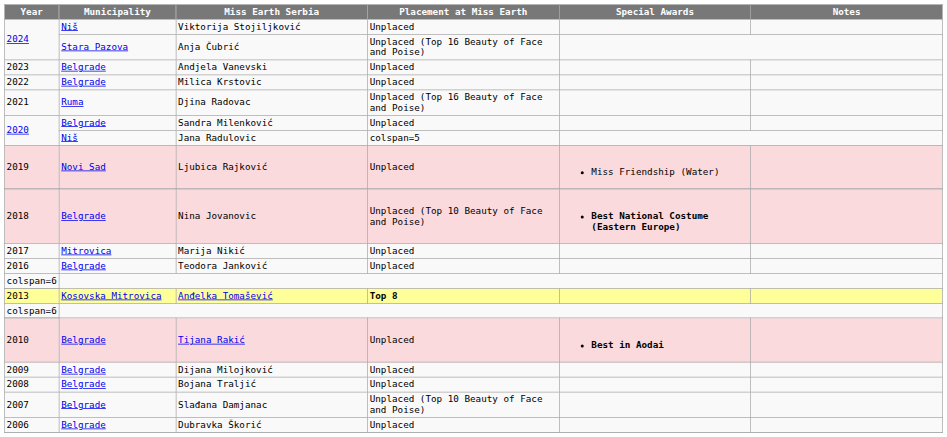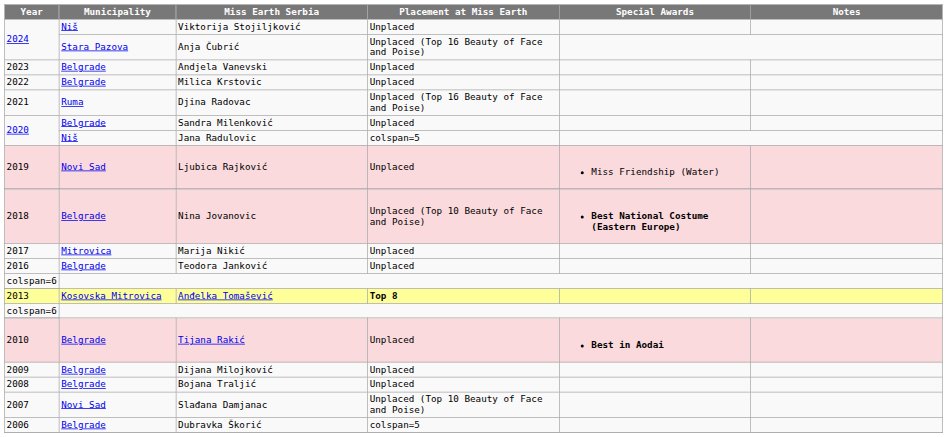(84, 405) Belgrade -> (84, 405) Novi Sad
(392, 425) Unplaced -> (395, 425) colspan=5
